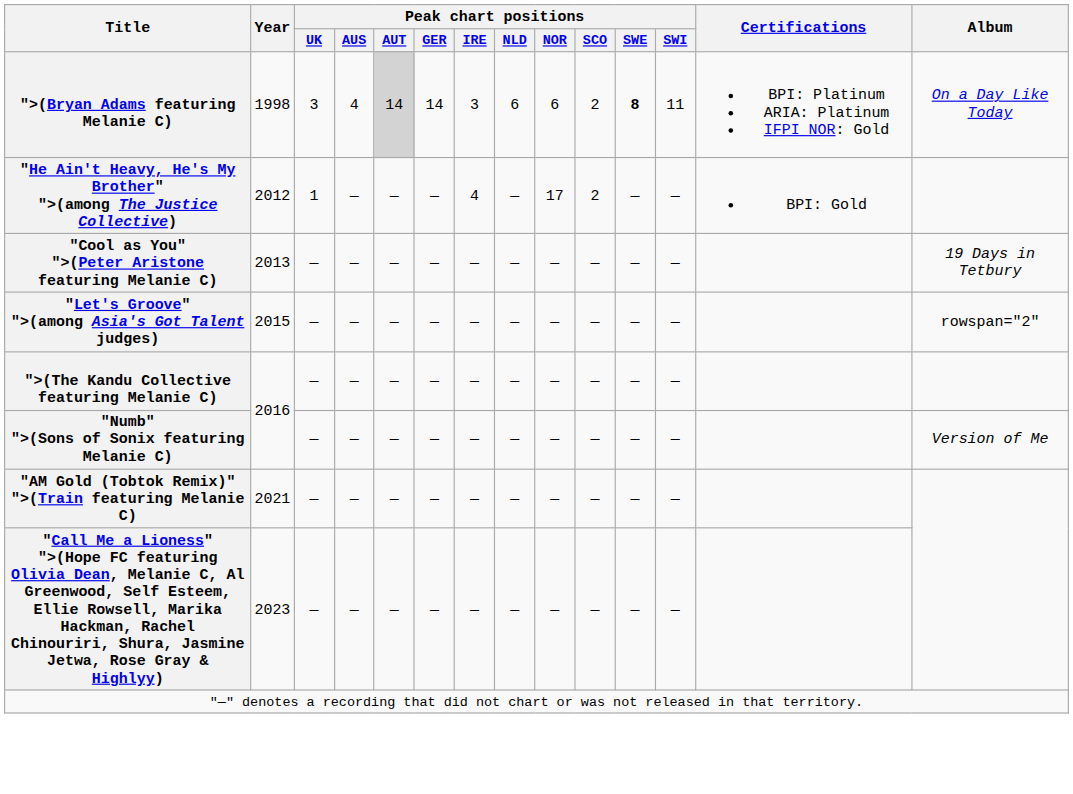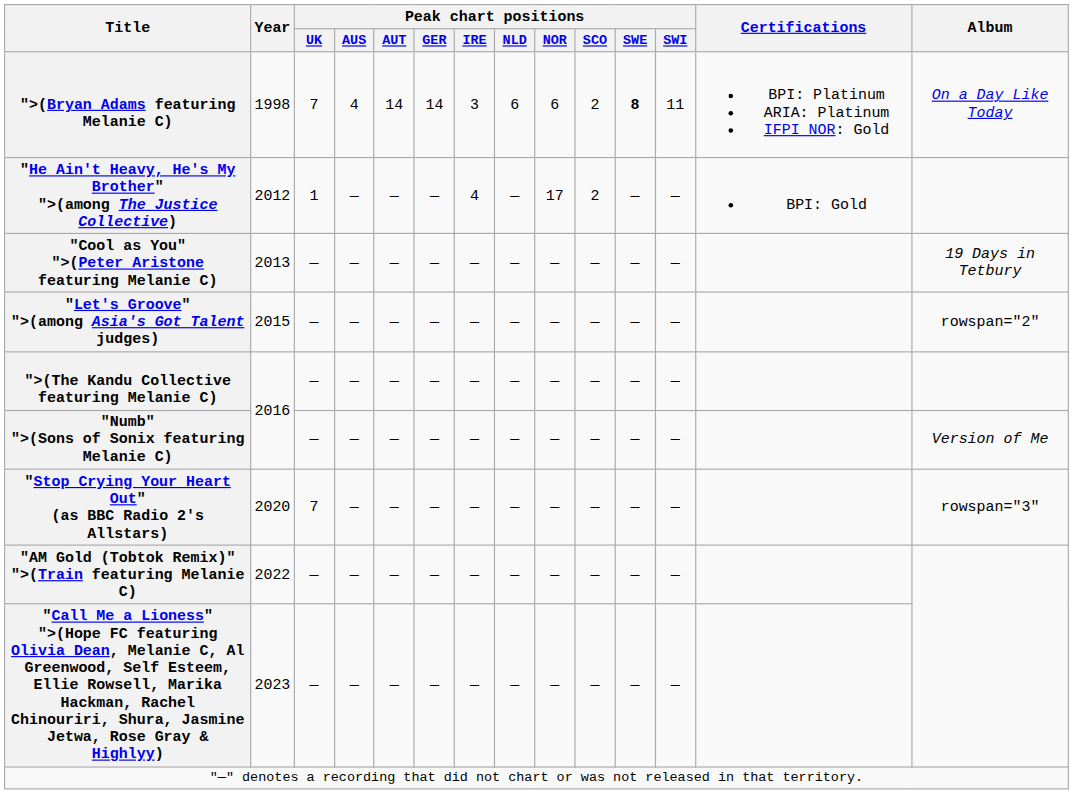(314, 105) 3 -> (314, 105) 7
(394, 105) lightgrey background -> (394, 105) no background
+ row: (128, 507)
(272, 499) 2021 -> (272, 575) 2022
